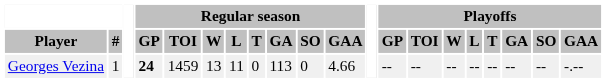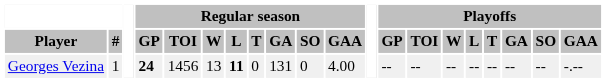(183, 66) 1459 -> (183, 66) 1456
(236, 66) normal -> (236, 66) bold
(281, 66) 113 -> (281, 66) 131
(342, 66) 4.66 -> (342, 66) 4.00
